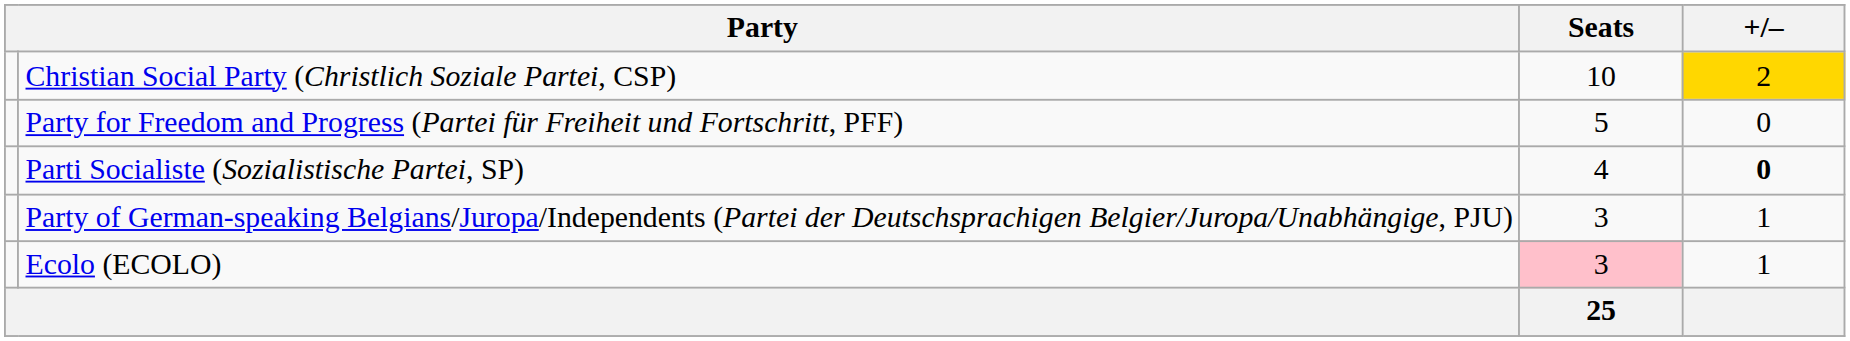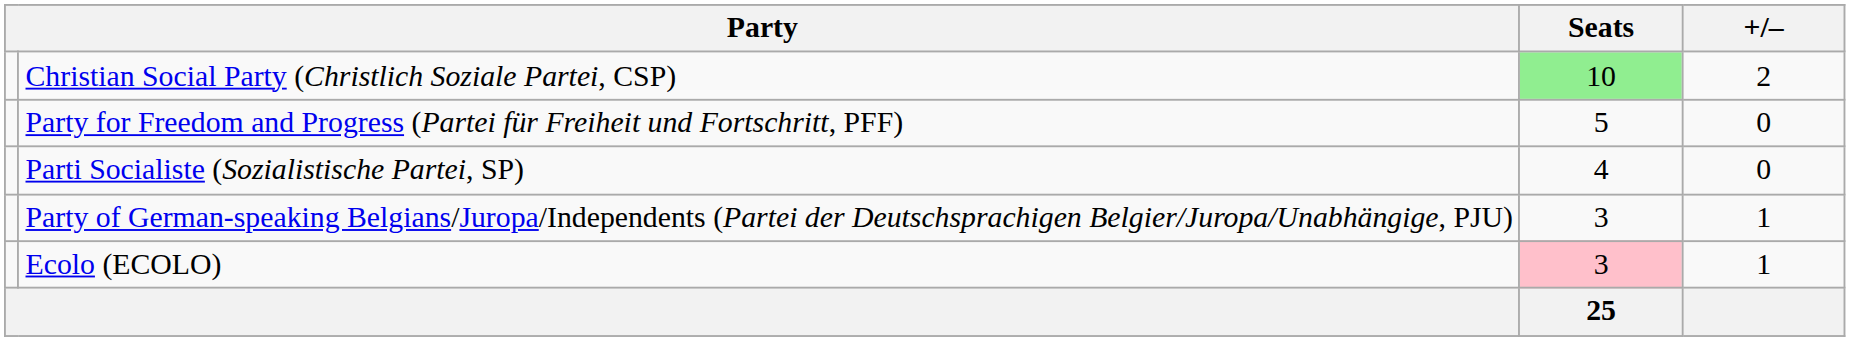(1601, 75) no background -> (1601, 75) lightgreen background
(1764, 75) gold background -> (1764, 75) no background
(1764, 169) bold -> (1764, 169) normal
